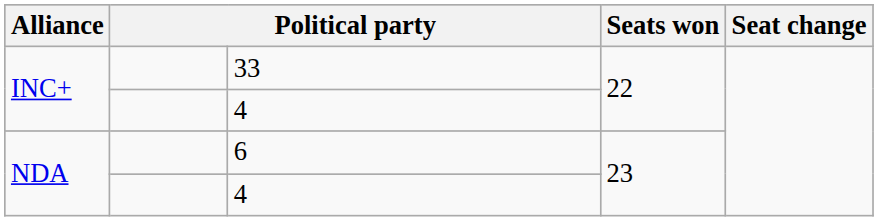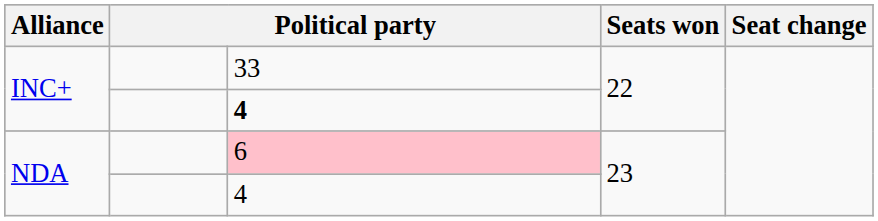(240, 109) normal -> (240, 109) bold
(240, 151) no background -> (240, 151) pink background
